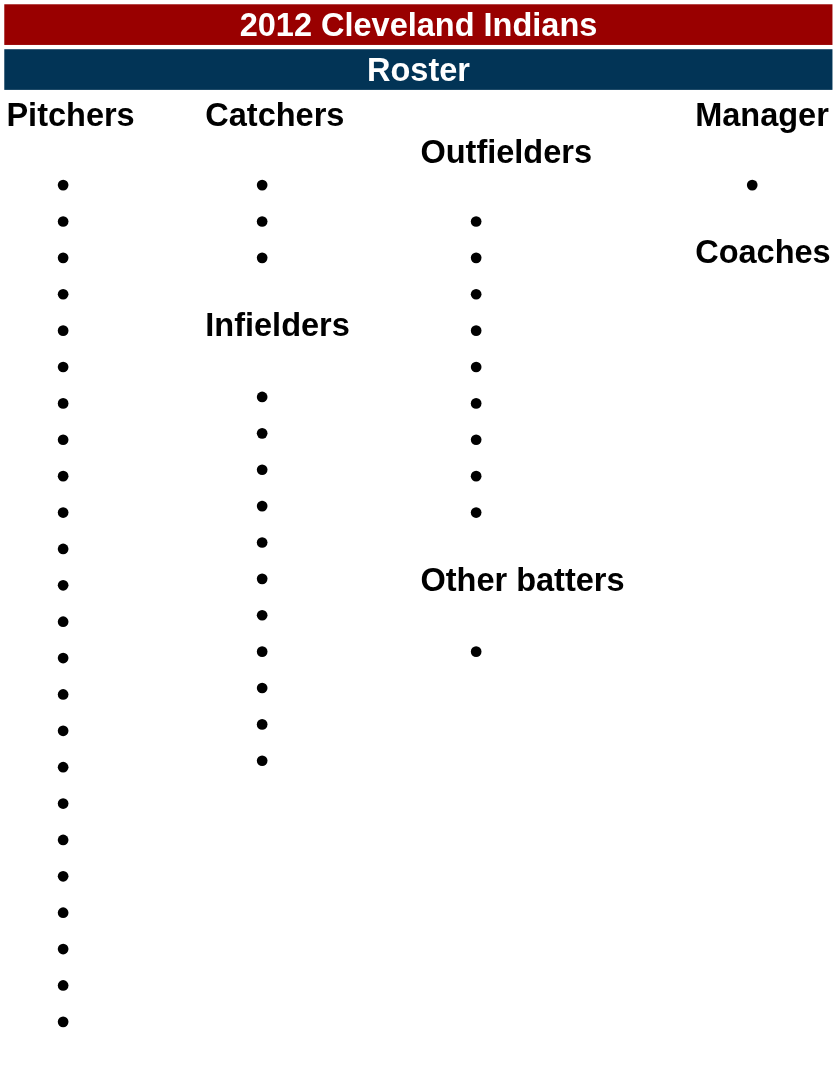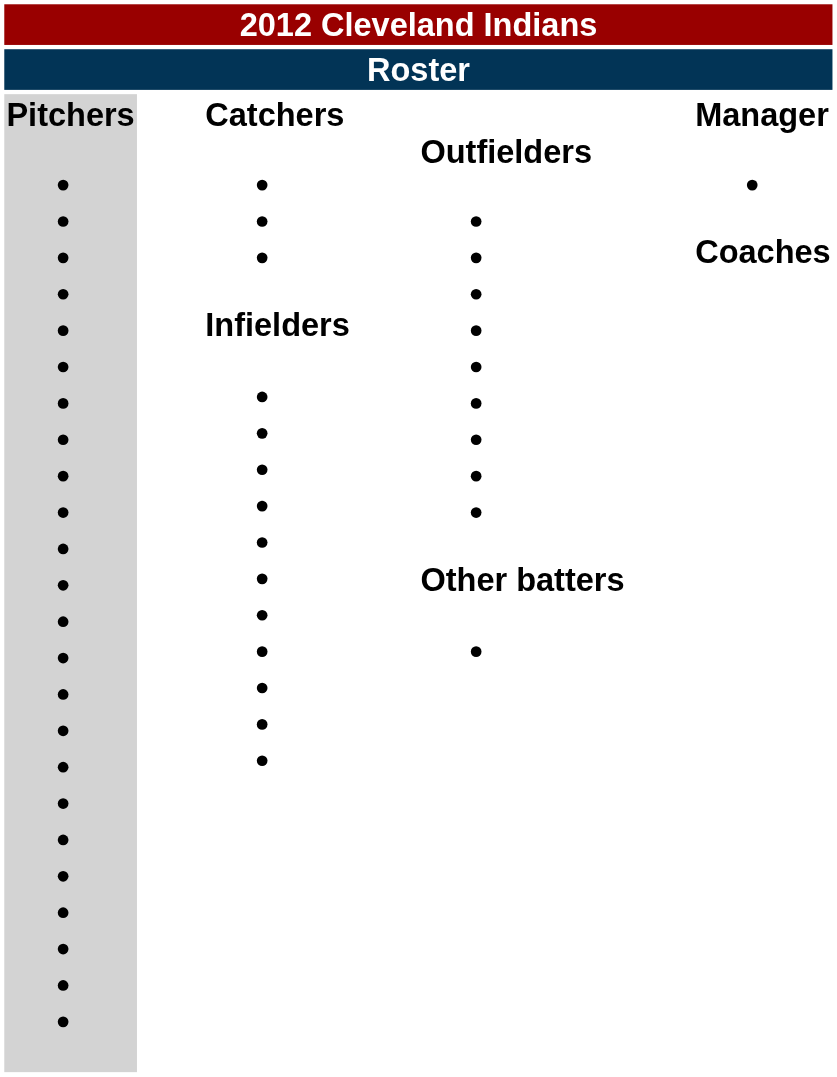(71, 567) no background -> (71, 567) lightgrey background
